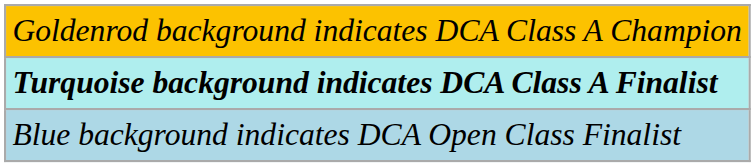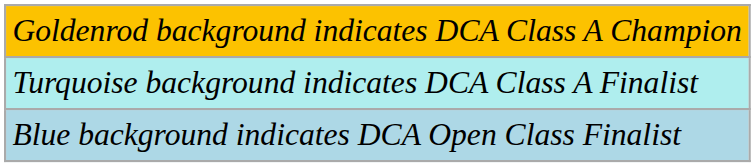(365, 82) bold -> (355, 82) normal
